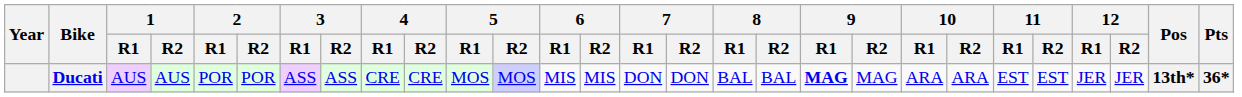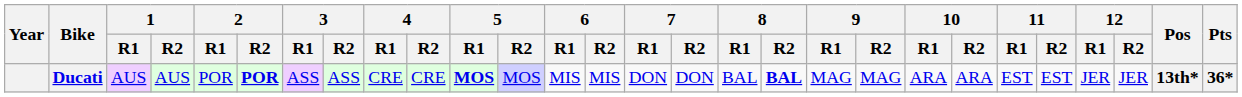(258, 77) normal -> (260, 77) bold
(470, 77) normal -> (474, 77) bold
(779, 77) normal -> (784, 77) bold
(826, 77) bold -> (831, 77) normal
